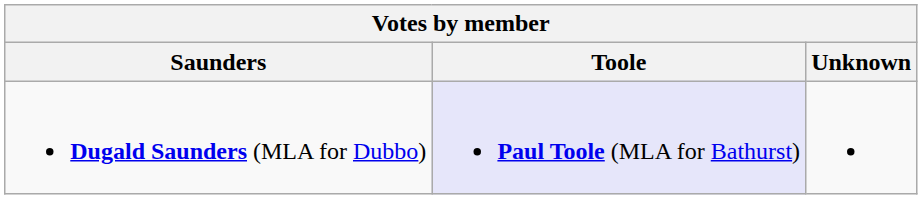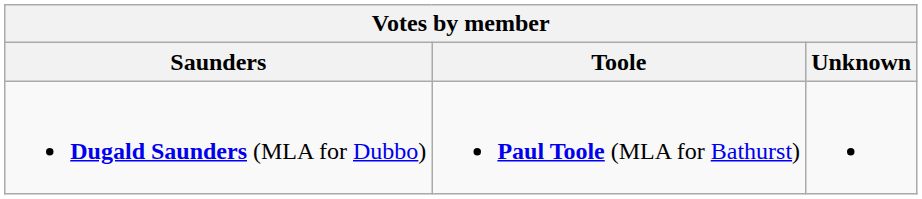(619, 151) lavender background -> (619, 151) no background
